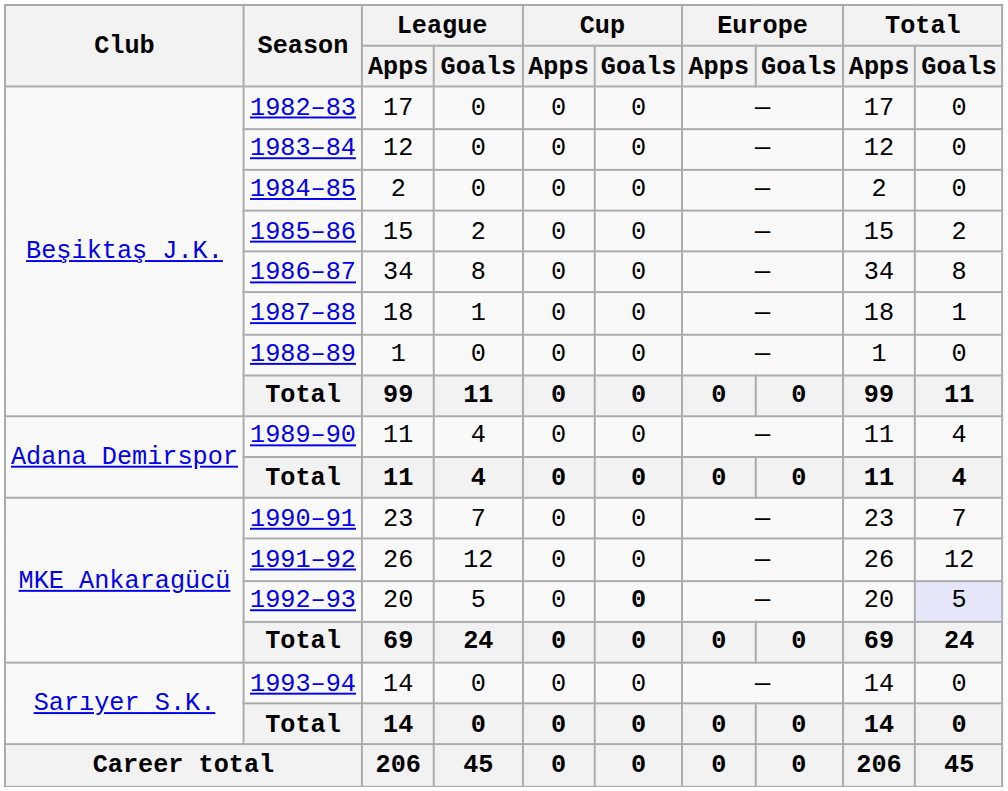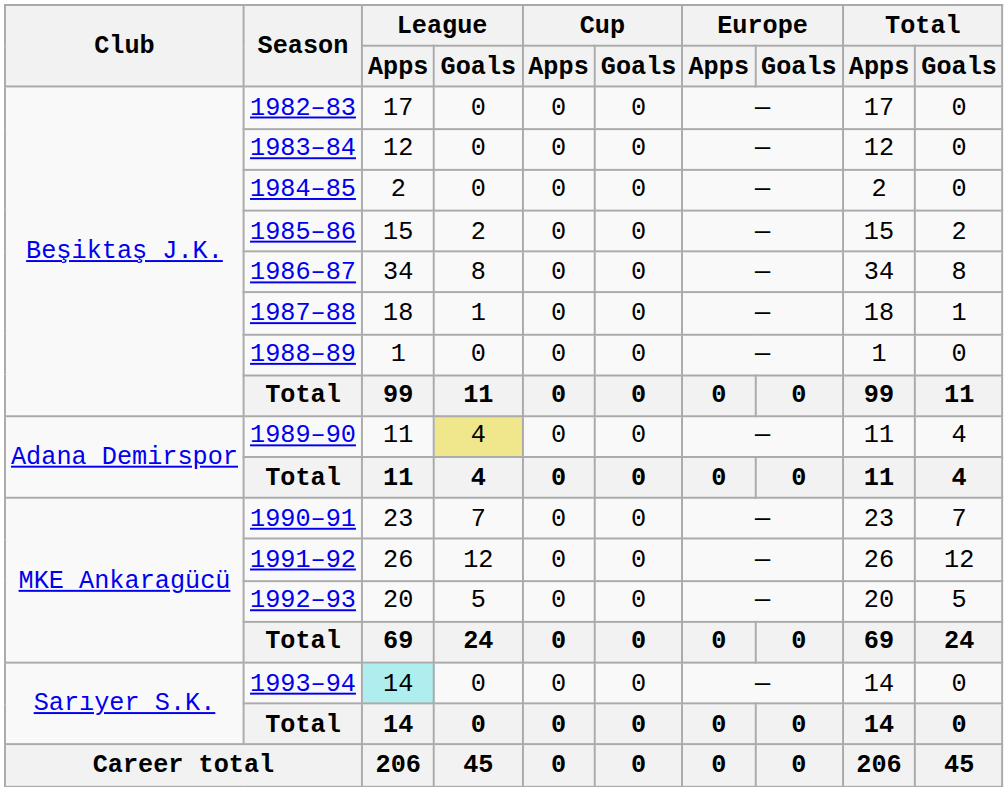(478, 437) no background -> (478, 437) khaki background
(639, 601) bold -> (639, 601) normal
(959, 601) lavender background -> (959, 601) no background
(398, 683) no background -> (398, 683) paleturquoise background
